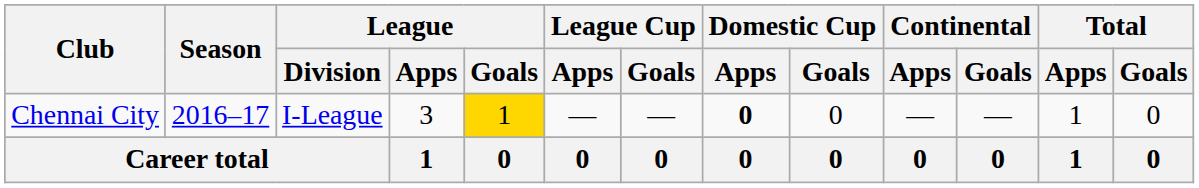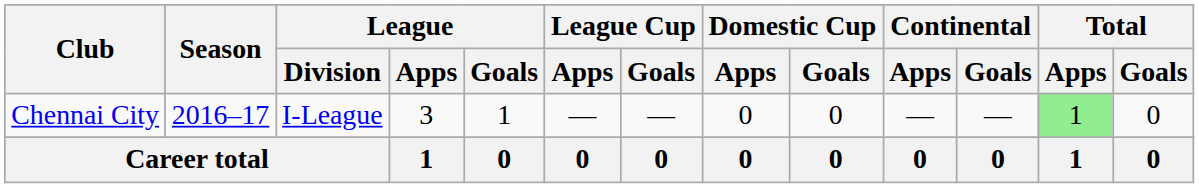(504, 114) gold background -> (504, 114) no background
(745, 114) bold -> (745, 114) normal
(1076, 114) no background -> (1076, 114) lightgreen background
